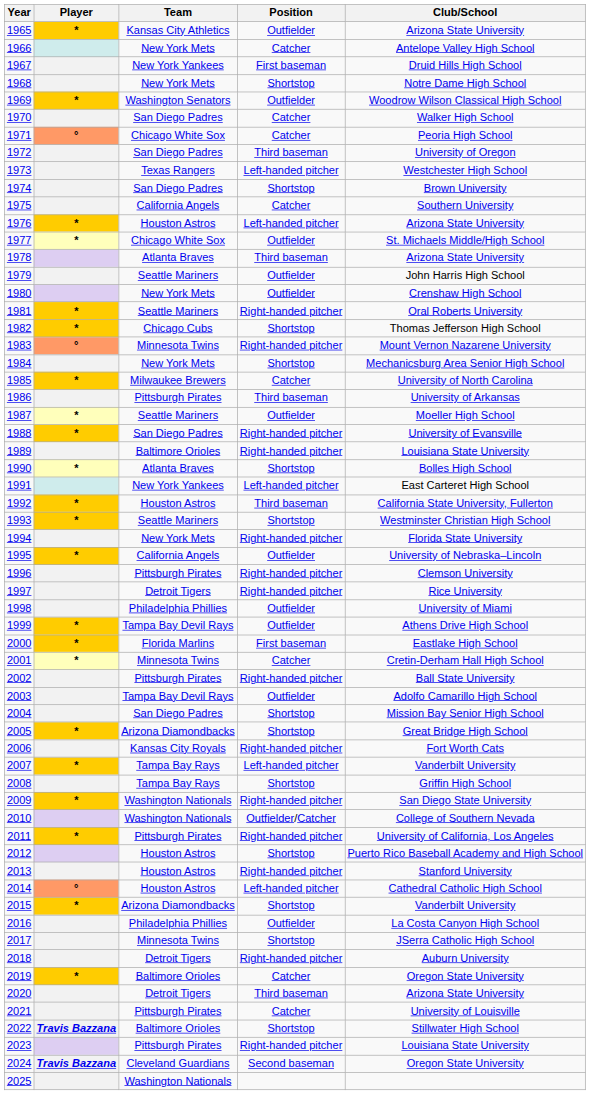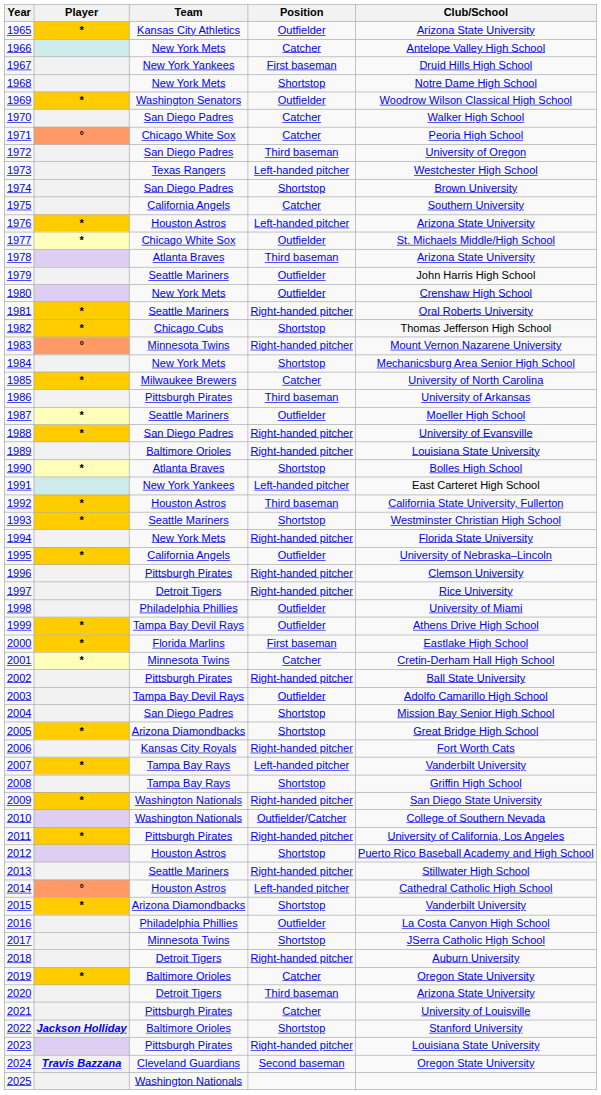(178, 871) Houston Astros -> (189, 871) Seattle Mariners
(465, 871) Stanford University -> (476, 871) Stillwater High School
(76, 1028) Travis Bazzana -> (82, 1028) Jackson Holliday
(465, 1028) Stillwater High School -> (476, 1028) Stanford University
